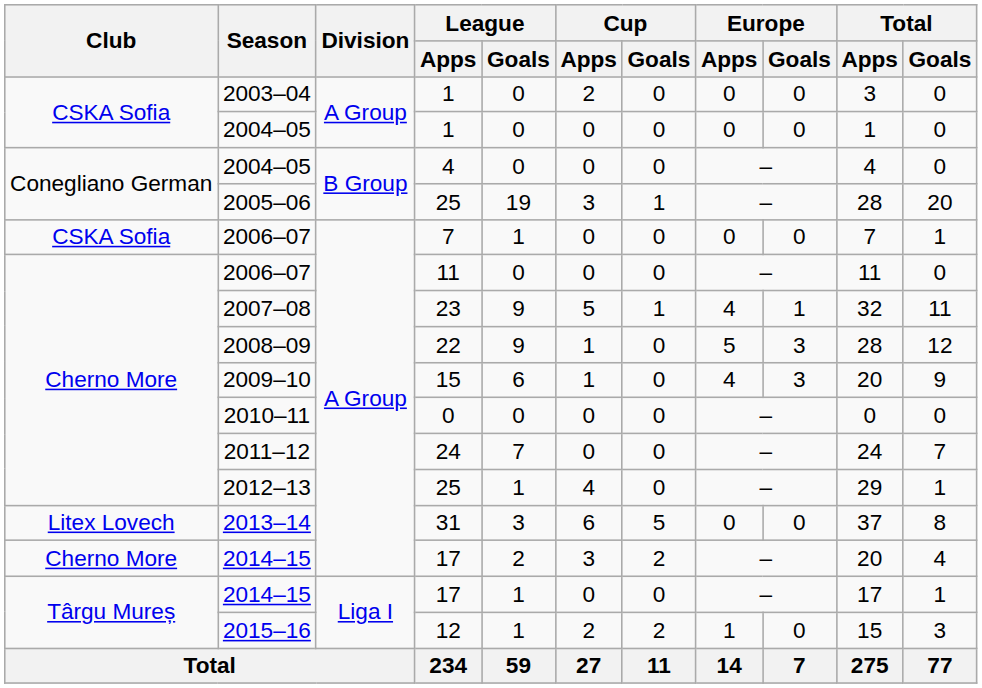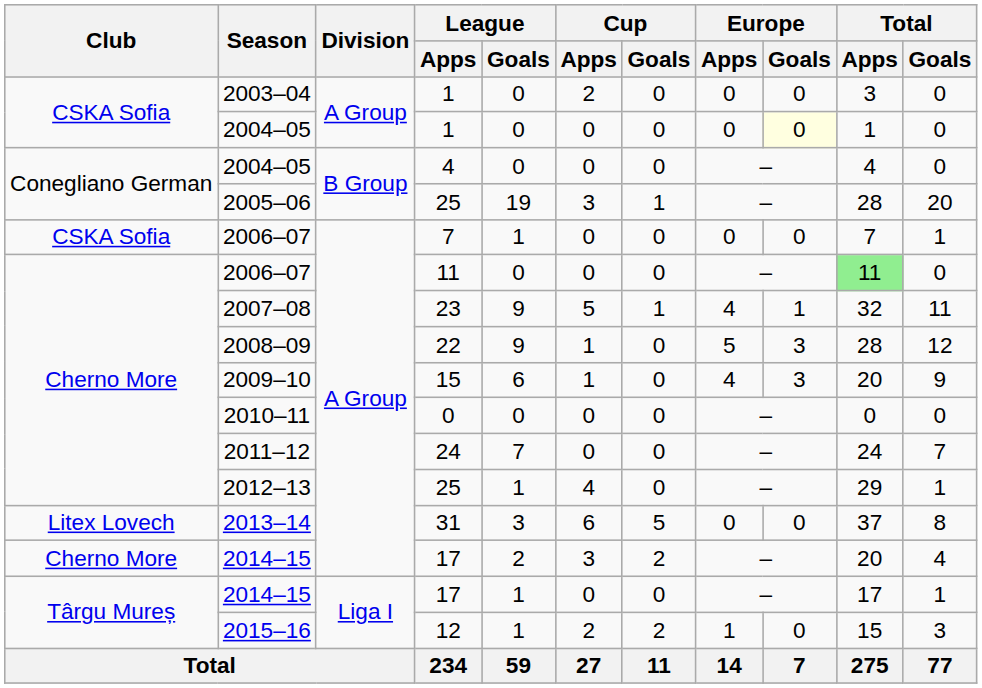(799, 130) no background -> (799, 130) lightyellow background
(870, 273) no background -> (870, 273) lightgreen background
